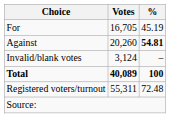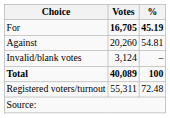(123, 27) normal -> (123, 27) bold
(152, 27) normal -> (152, 27) bold
(152, 43) bold -> (152, 43) normal
